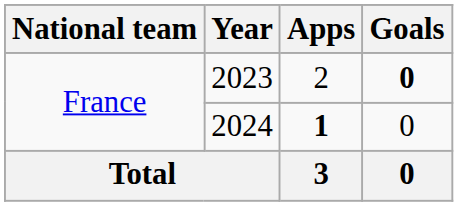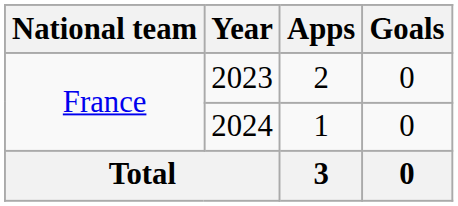(407, 77) bold -> (407, 77) normal
(321, 126) bold -> (321, 126) normal
